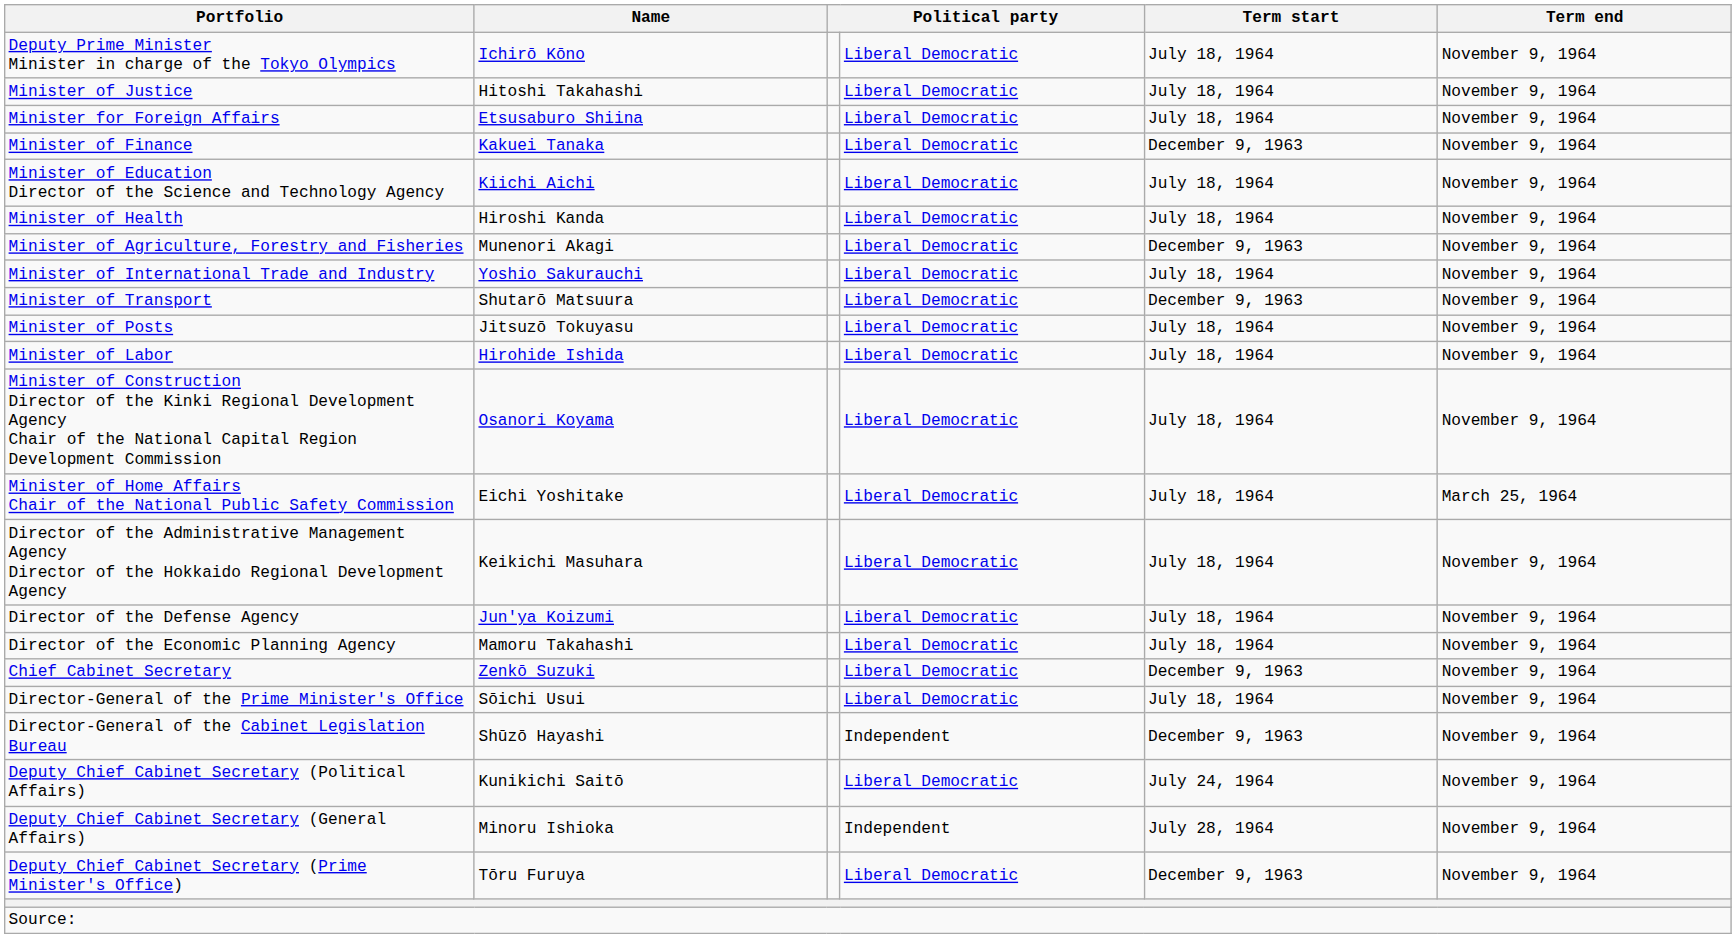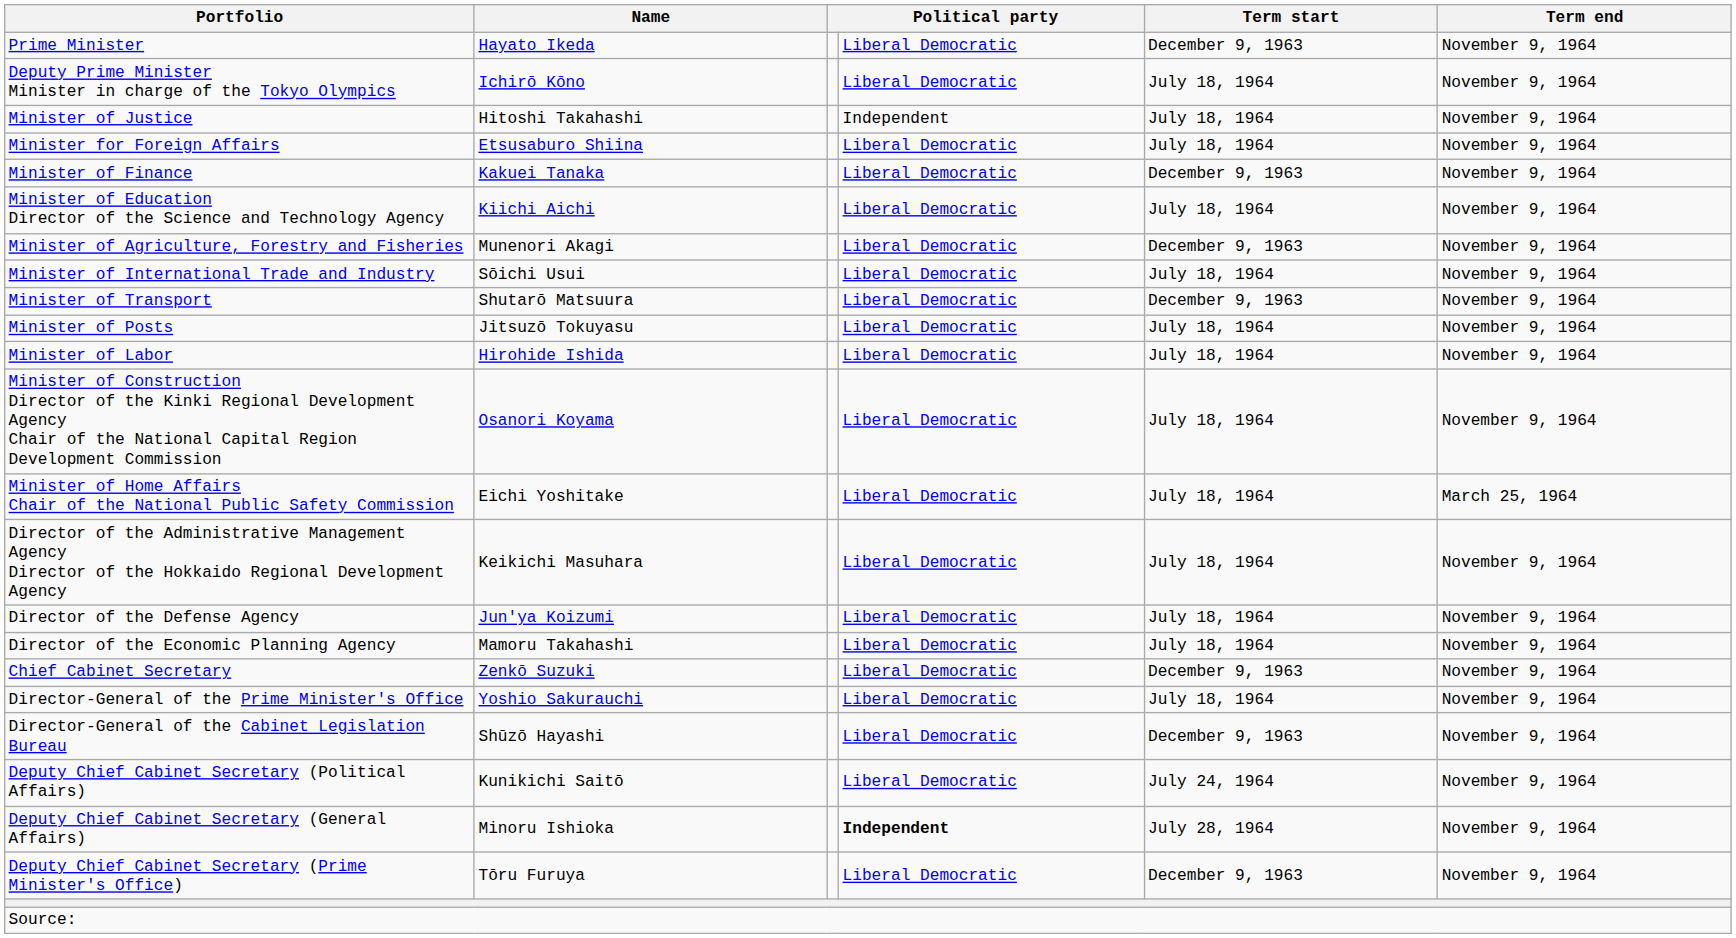+ row: (76, 45)
(931, 92) Liberal Democratic -> (896, 119) Independent
- row: (96, 219)
(561, 274) Yoshio Sakurauchi -> (532, 274) Sōichi Usui
(532, 699) Sōichi Usui -> (561, 699) Yoshio Sakurauchi
(897, 736) Independent -> (930, 736) Liberal Democratic
(897, 829) normal -> (896, 829) bold
